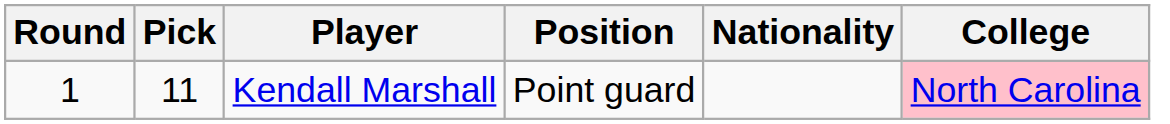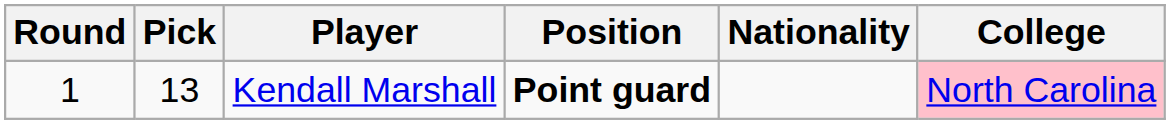(179, 89) 11 -> (179, 89) 13
(604, 89) normal -> (612, 89) bold
